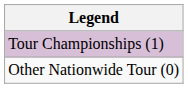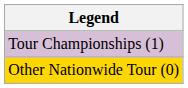(94, 70) no background -> (94, 70) gold background
